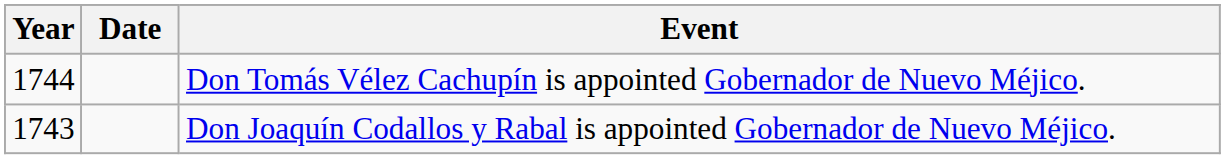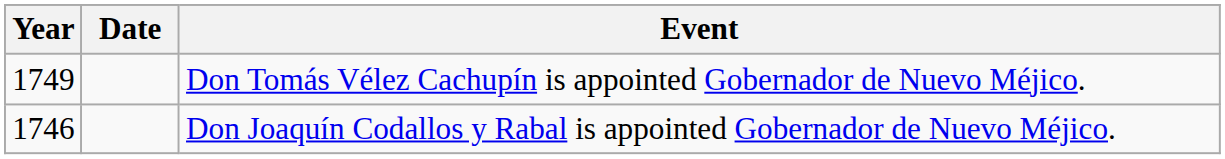(43, 78) 1744 -> (43, 78) 1749
(43, 128) 1743 -> (43, 128) 1746
